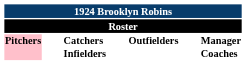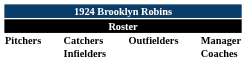(23, 41) pink background -> (23, 41) no background
